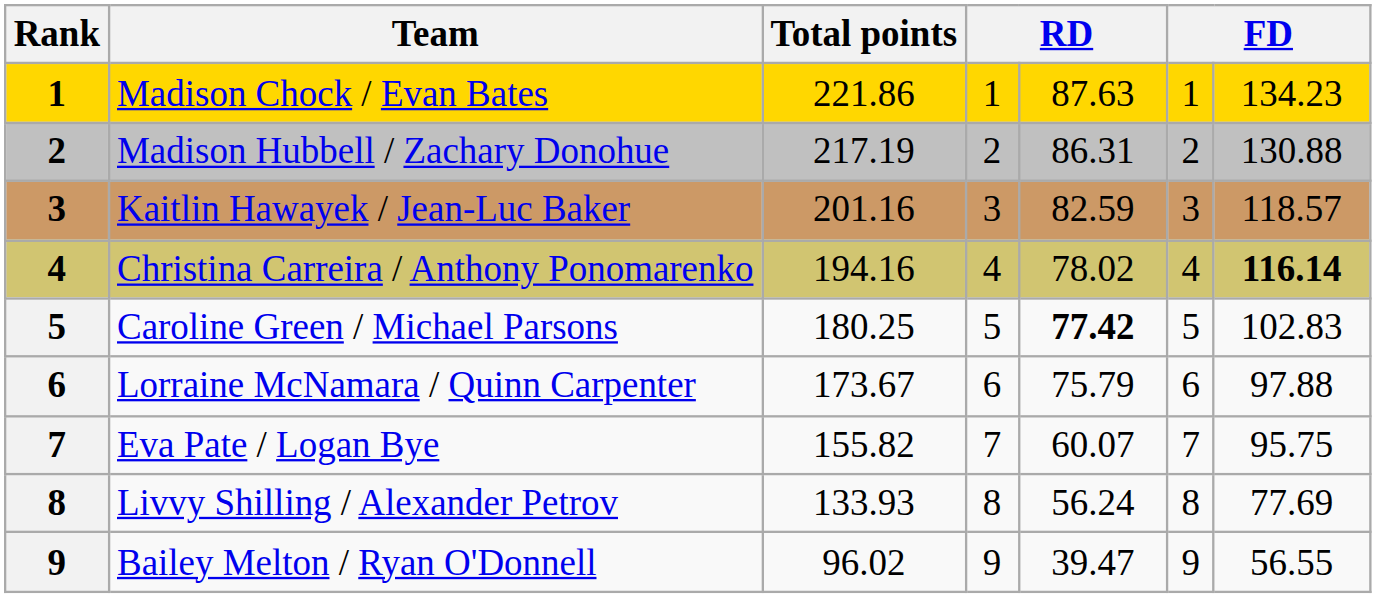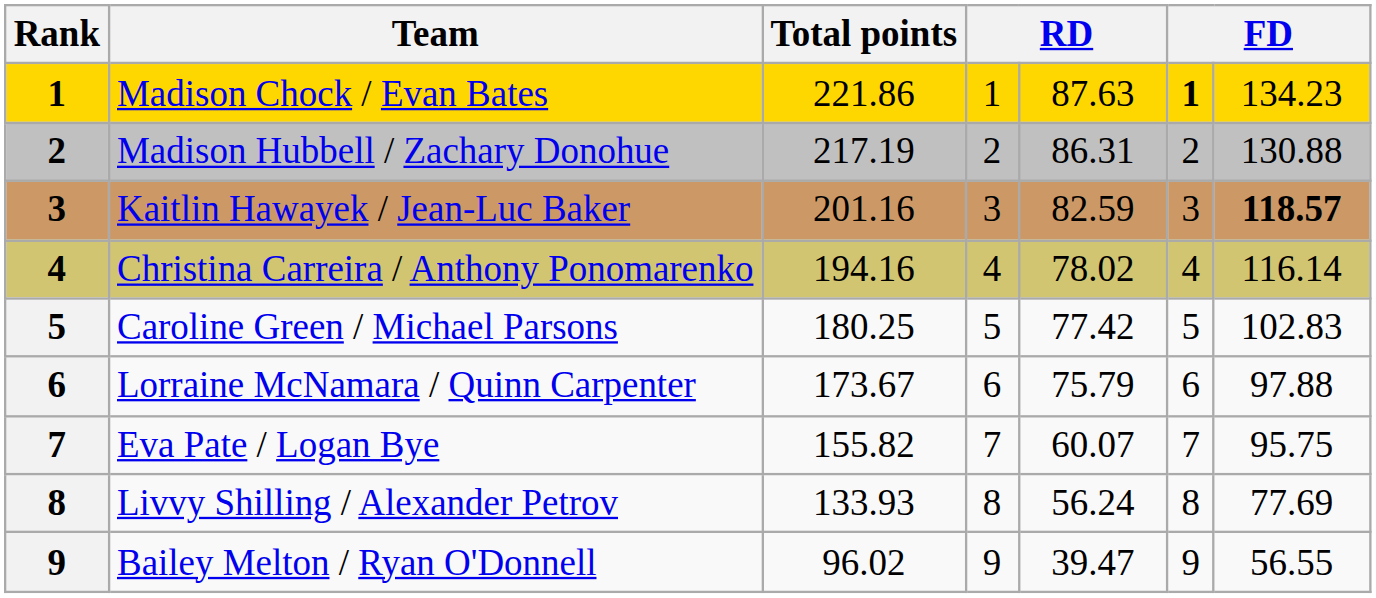(1191, 92) normal -> (1191, 92) bold
(1292, 209) normal -> (1292, 209) bold
(1292, 268) bold -> (1292, 268) normal
(1093, 326) bold -> (1093, 326) normal
